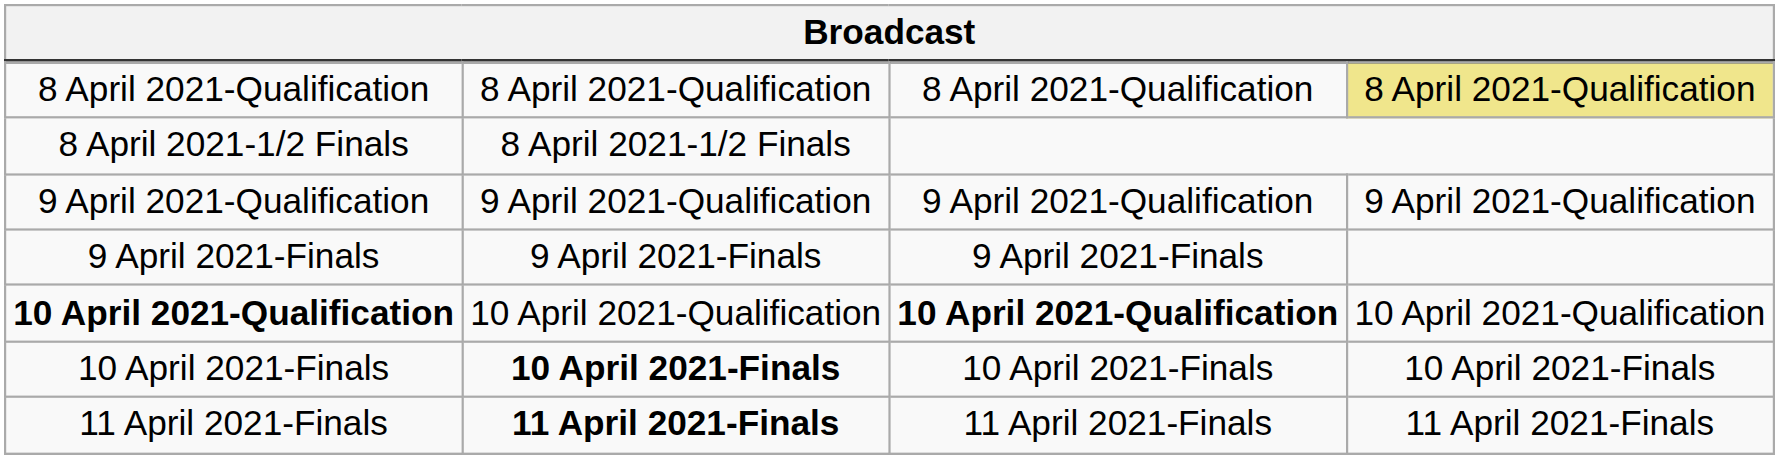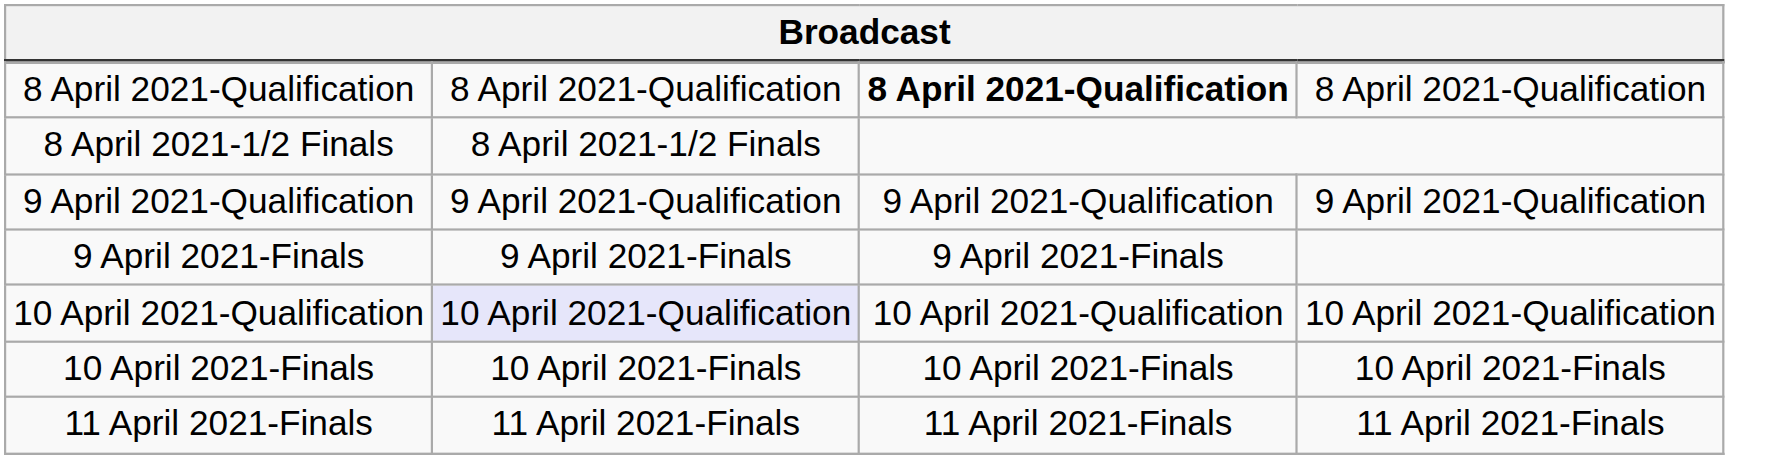(1118, 89) normal -> (1078, 89) bold
(1560, 89) khaki background -> (1510, 89) no background
(234, 312) bold -> (219, 312) normal
(676, 312) no background -> (646, 312) lavender background
(1118, 312) bold -> (1078, 312) normal
(676, 368) bold -> (646, 368) normal
(676, 424) bold -> (646, 424) normal
